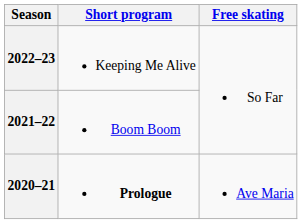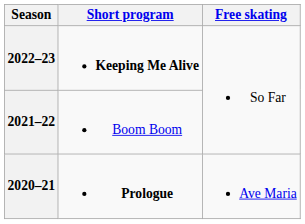(129, 66) normal -> (130, 66) bold
